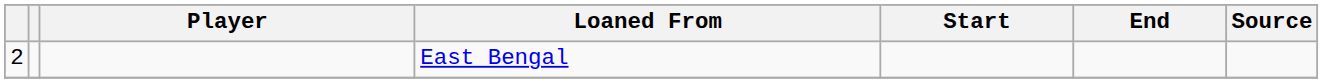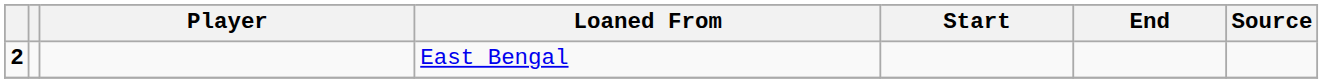(17, 60) normal -> (17, 60) bold
